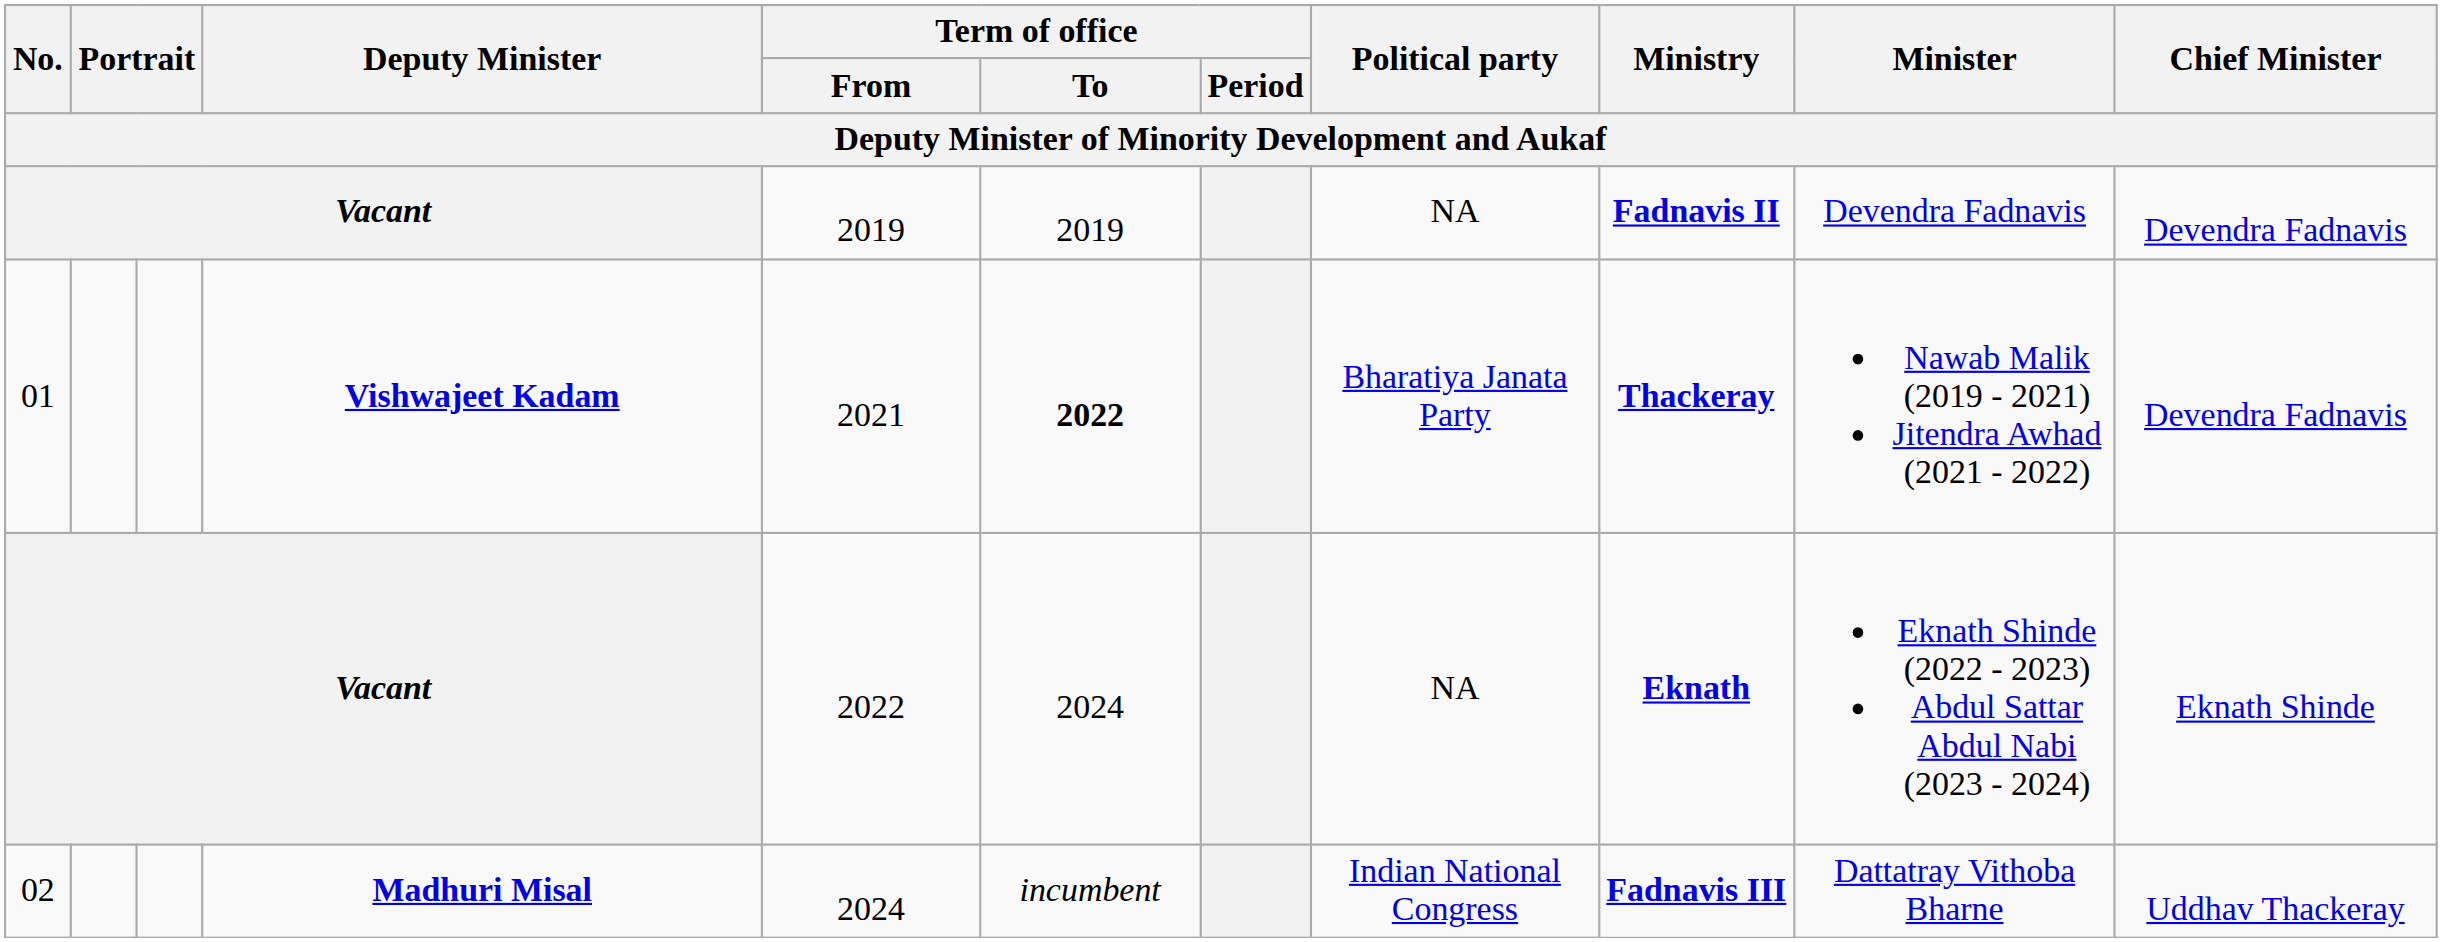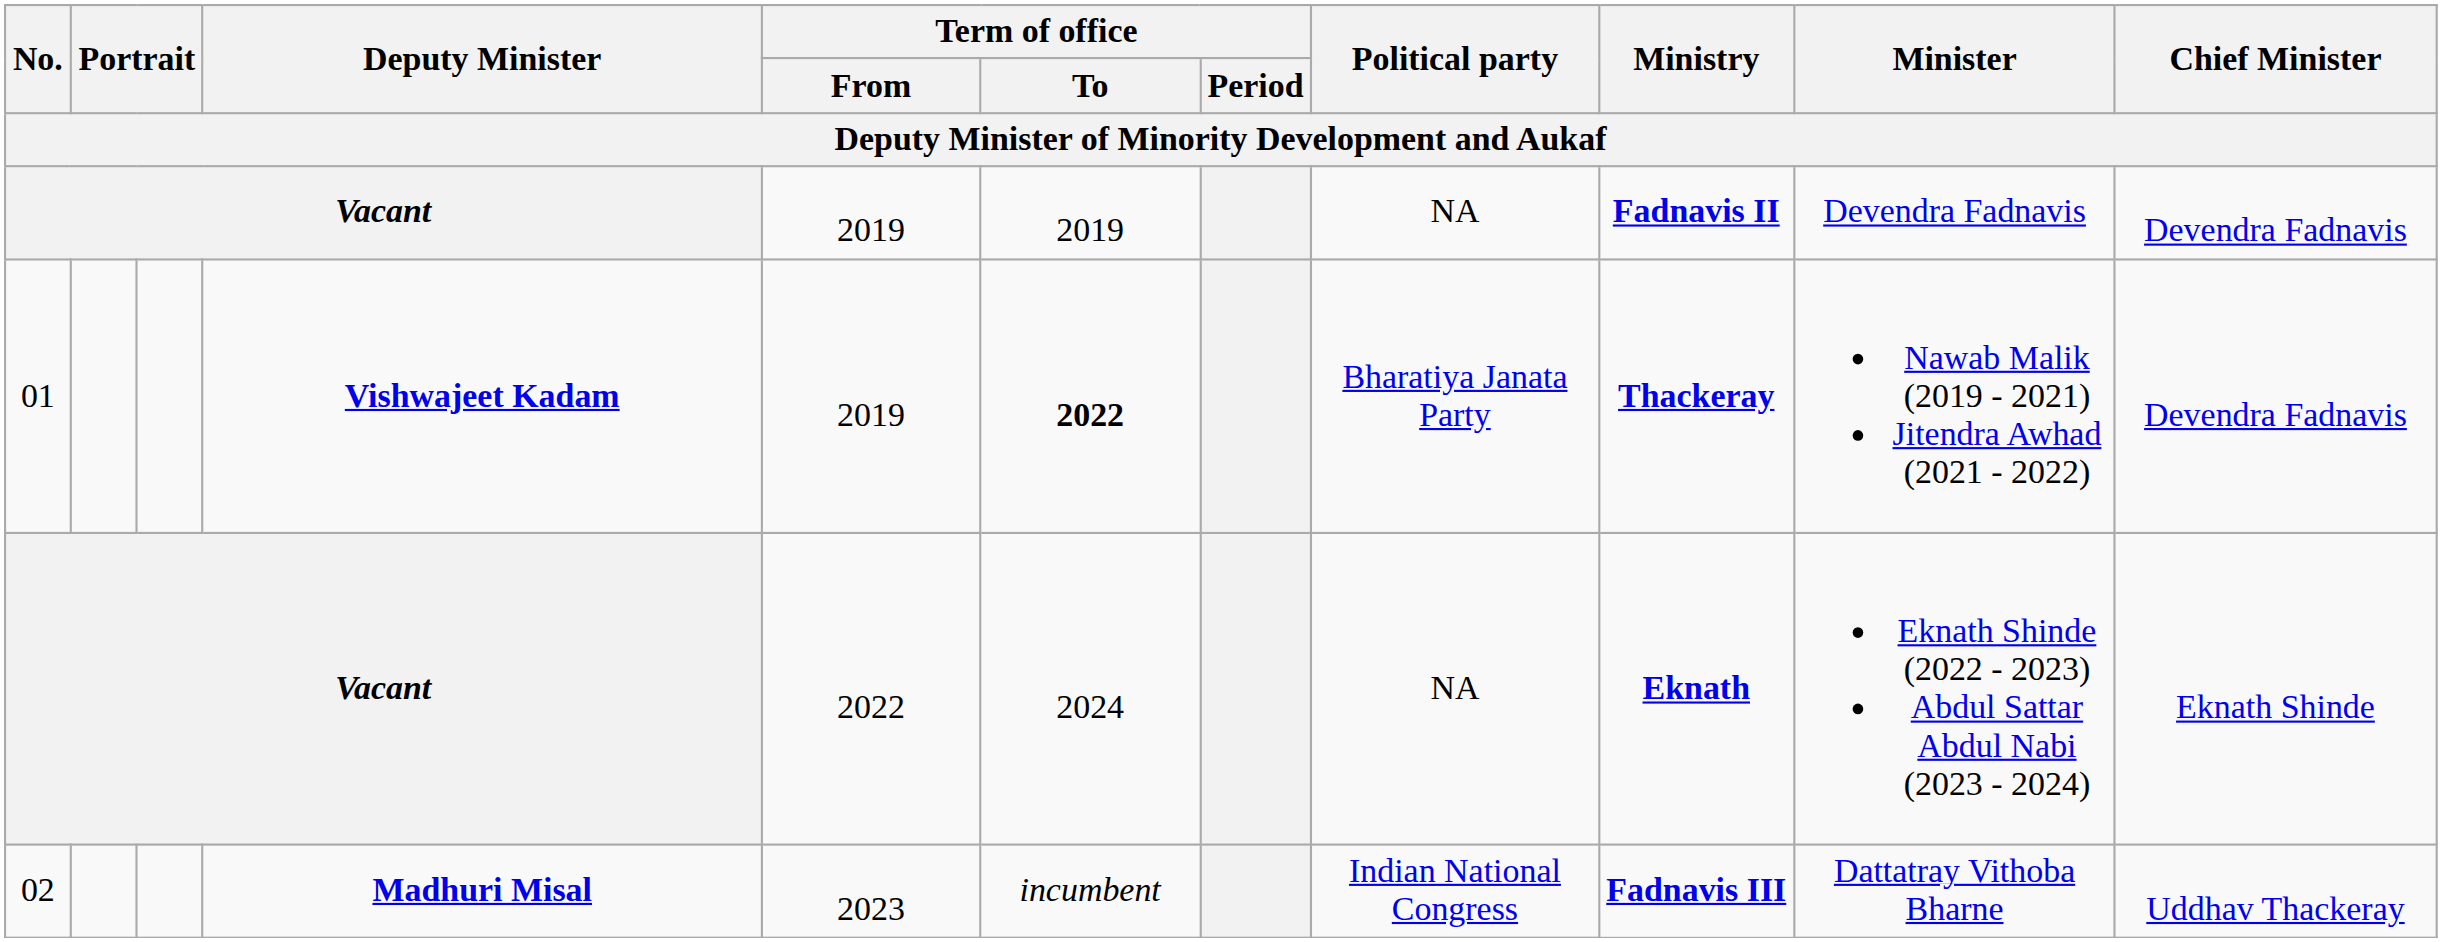(871, 414) 2021 -> (871, 414) 2019
(871, 909) 2024 -> (871, 909) 2023
